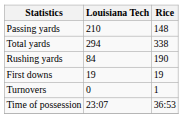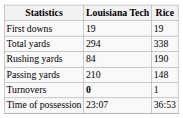rows swapped: (29, 74) <-> (33, 28)
(88, 90) normal -> (88, 90) bold
